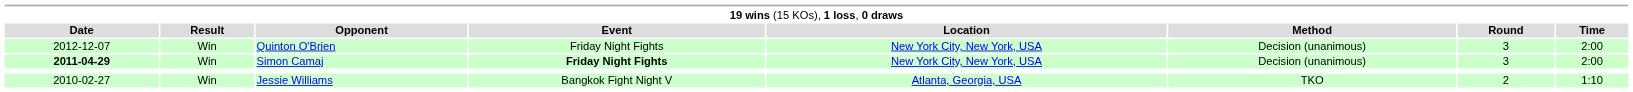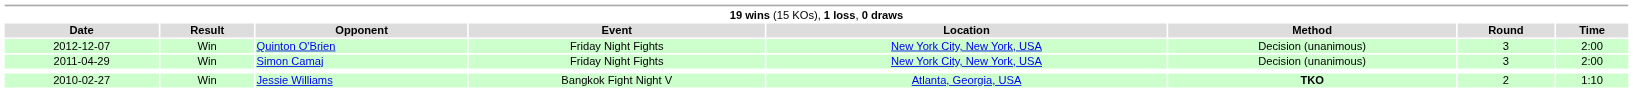(82, 62) bold -> (82, 62) normal
(617, 62) bold -> (617, 62) normal
(1312, 81) normal -> (1312, 81) bold
